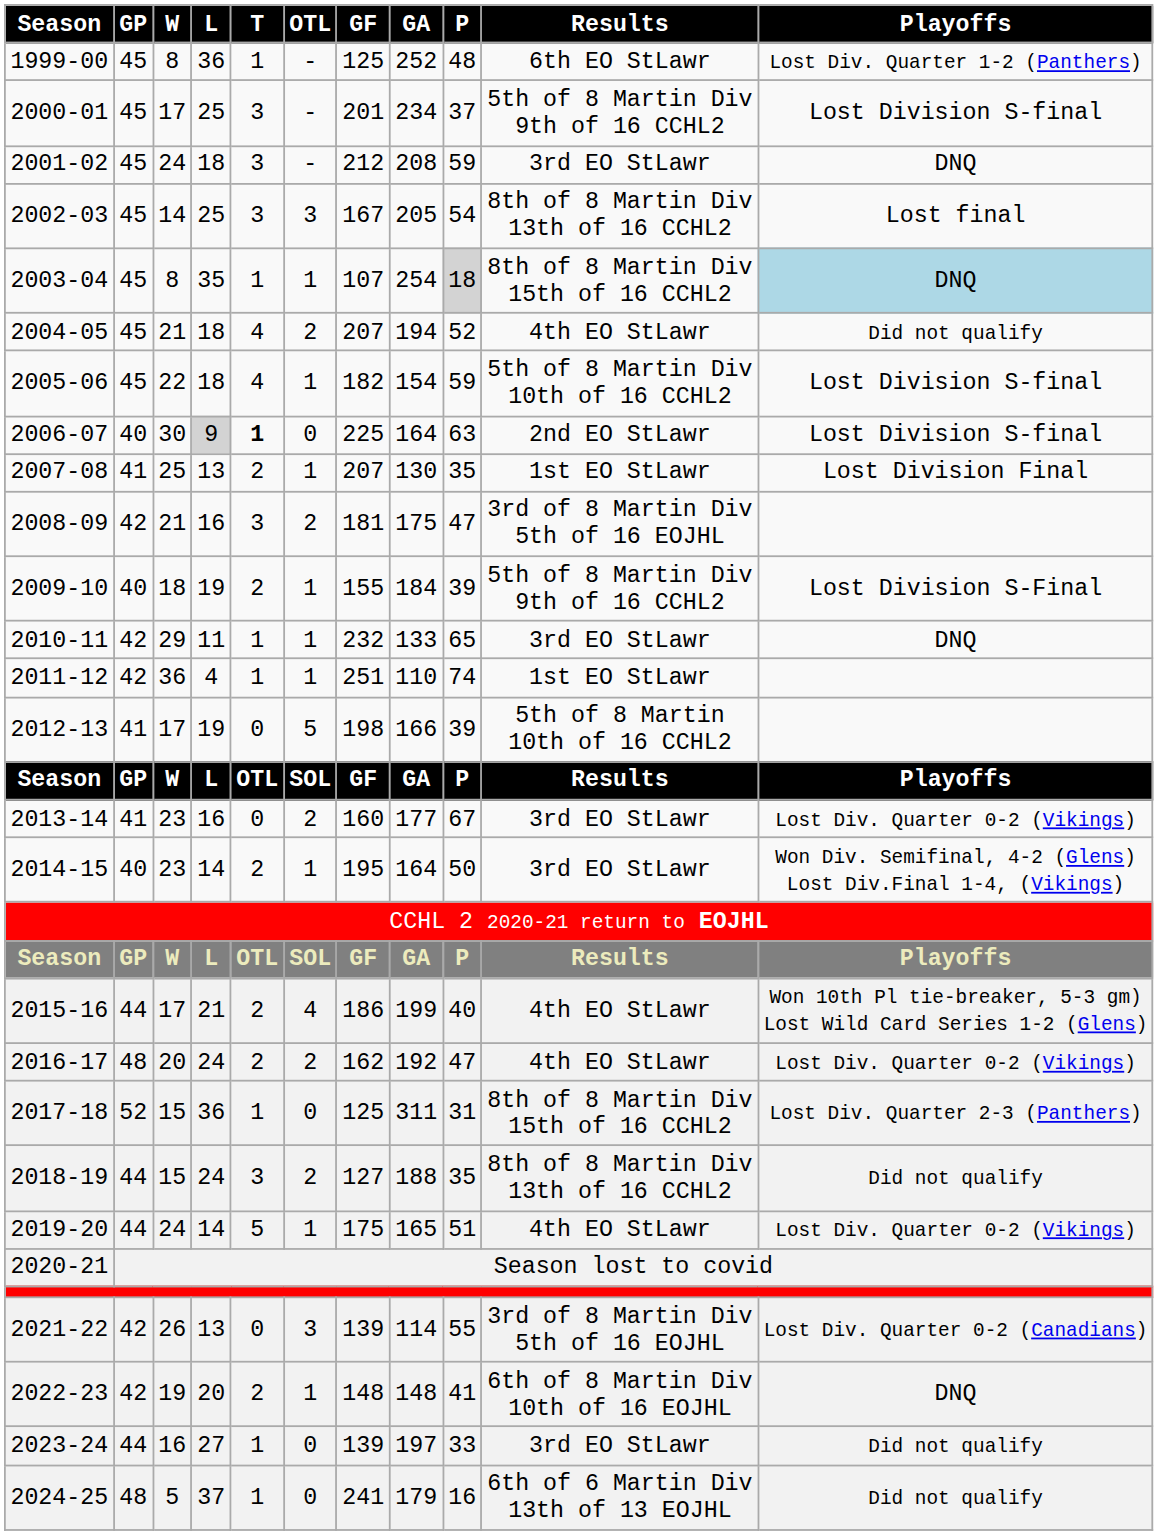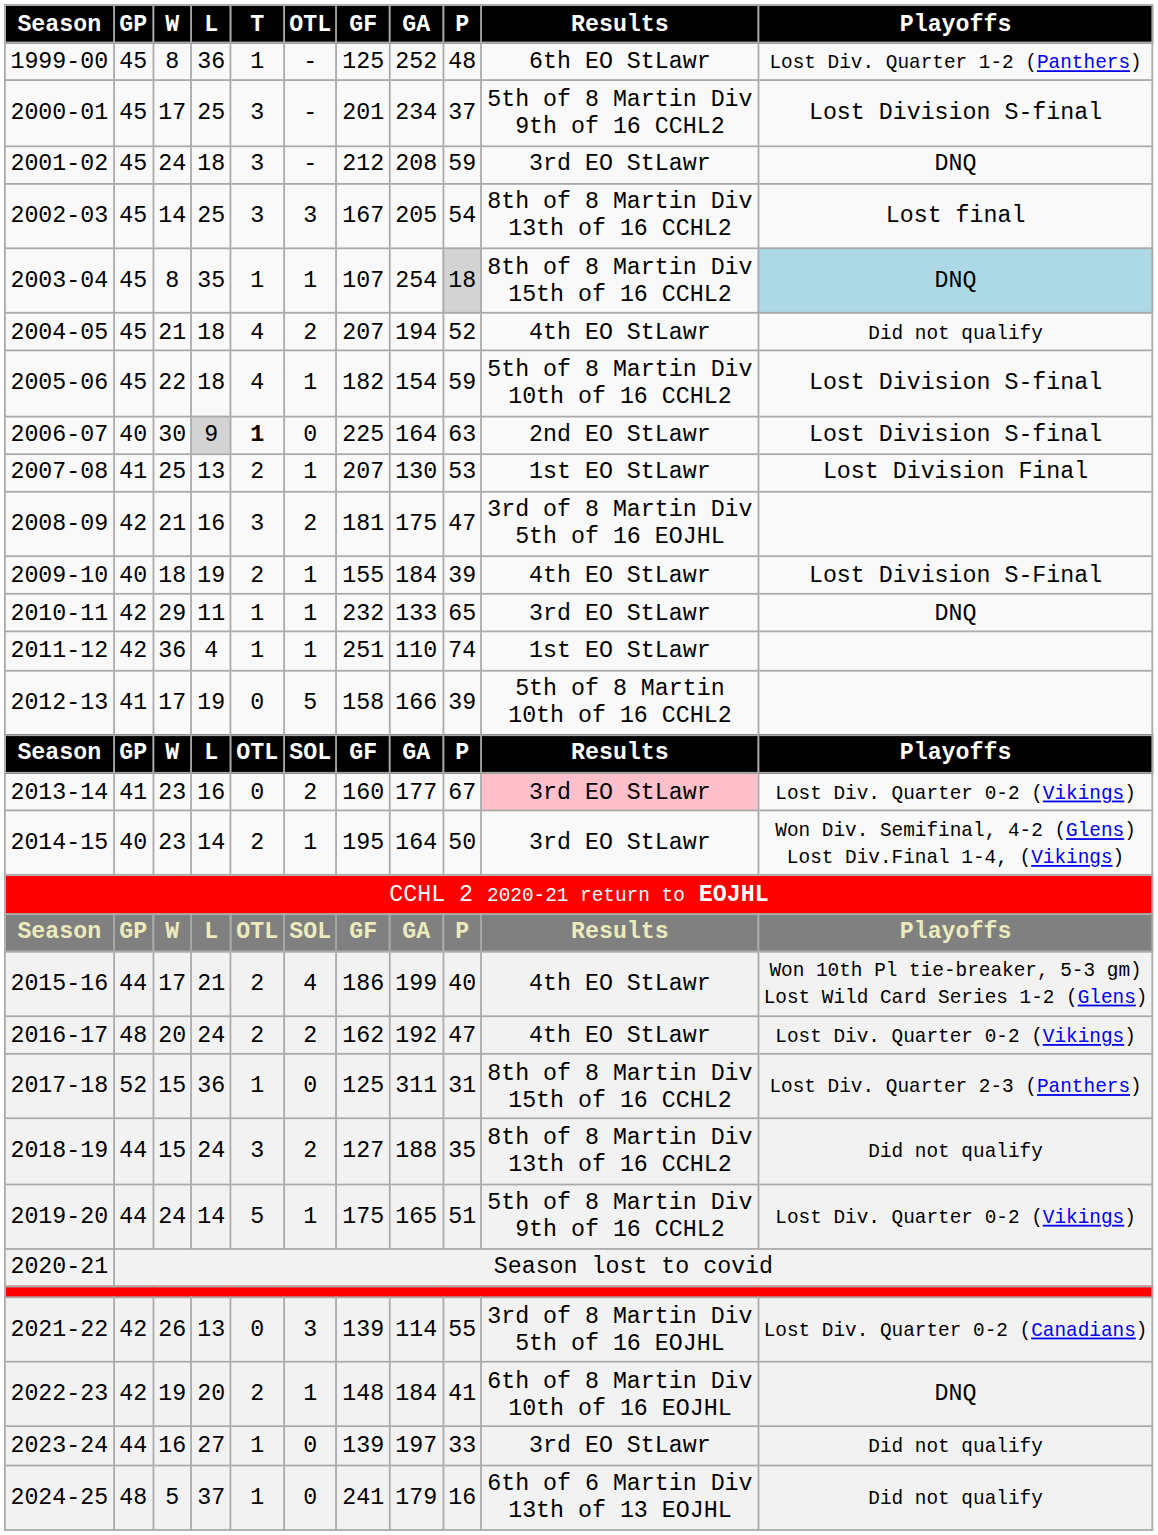(462, 473) 35 -> (462, 473) 53
(620, 589) 5th of 8 Martin Div 9th of 16 CCHL2 -> (620, 575) 4th EO StLawr
(363, 729) 198 -> (363, 702) 158
(620, 819) no background -> (620, 792) pink background
(620, 1229) 4th EO StLawr -> (620, 1216) 5th of 8 Martin Div 9th of 16 CCHL2
(416, 1395) 148 -> (416, 1395) 184
